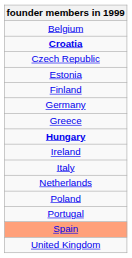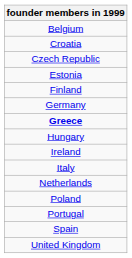(66, 43) bold -> (66, 43) normal
(66, 121) normal -> (66, 121) bold
(66, 136) bold -> (66, 136) normal
(66, 229) lightsalmon background -> (66, 229) no background
